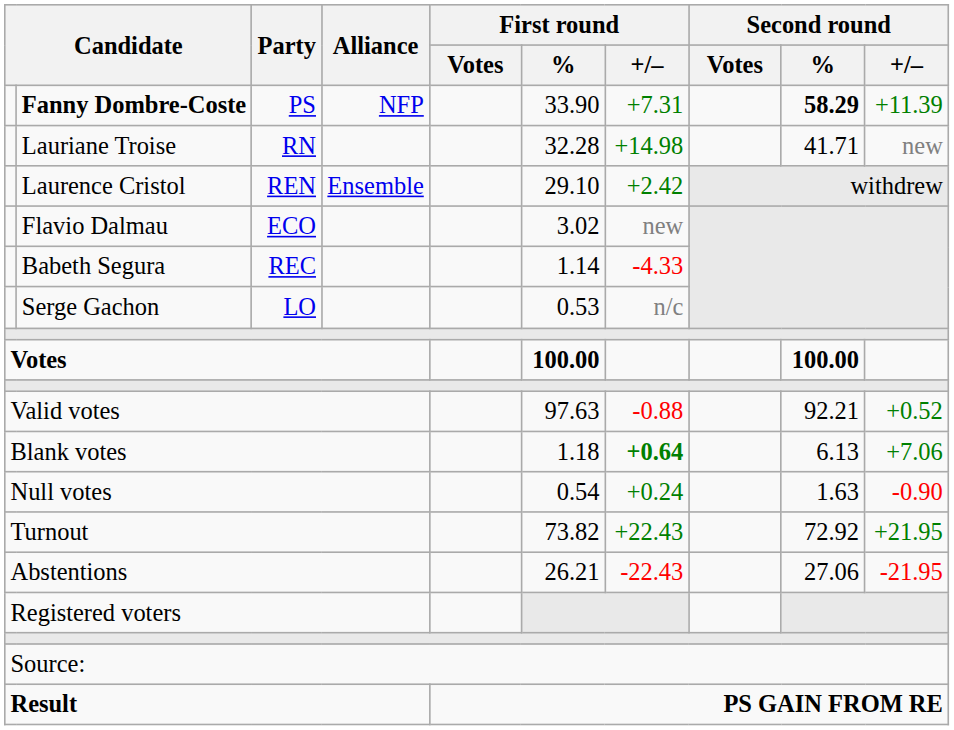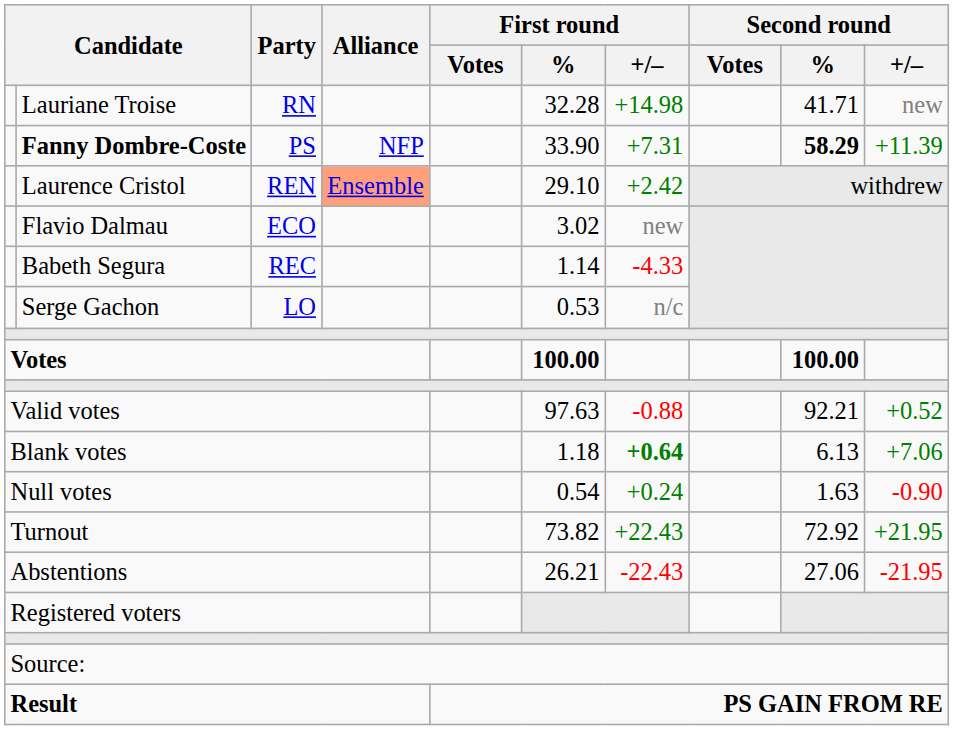rows swapped: (134, 105) <-> (99, 145)
(376, 186) no background -> (376, 186) lightsalmon background
